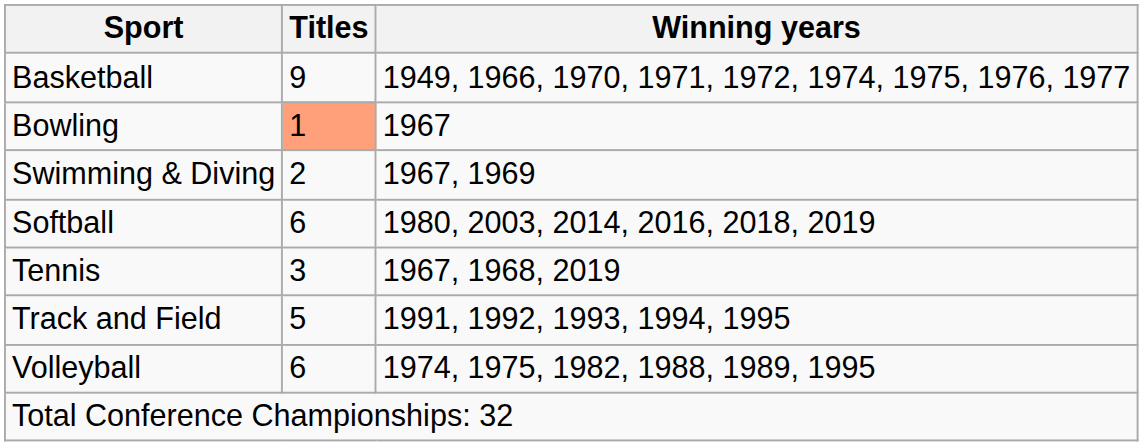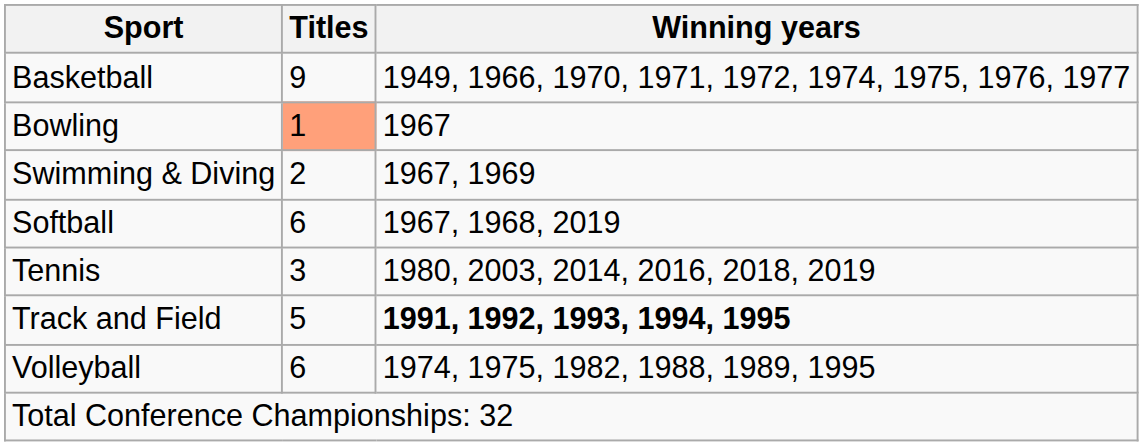(629, 222) 1980, 2003, 2014, 2016, 2018, 2019 -> (502, 222) 1967, 1968, 2019
(502, 271) 1967, 1968, 2019 -> (629, 271) 1980, 2003, 2014, 2016, 2018, 2019
(587, 319) normal -> (587, 319) bold
